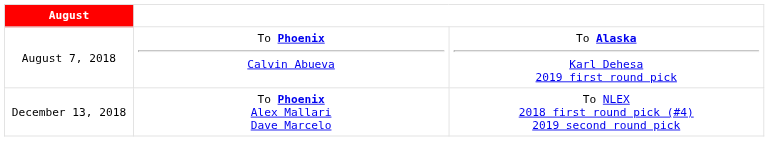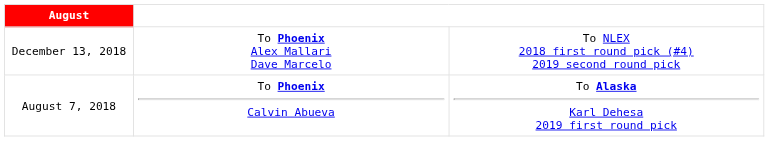rows swapped: (69, 57) <-> (69, 112)
